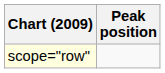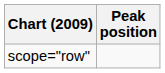(49, 56) lightyellow background -> (49, 56) no background
